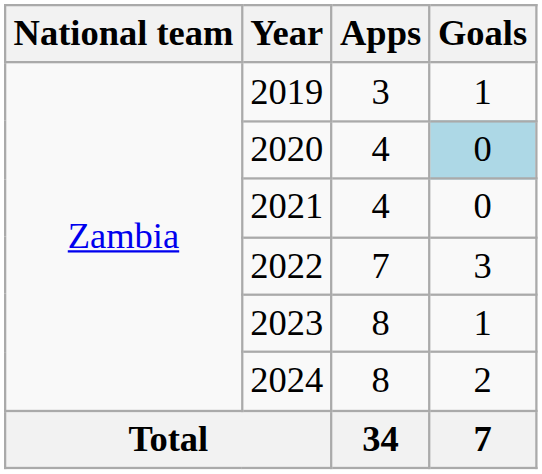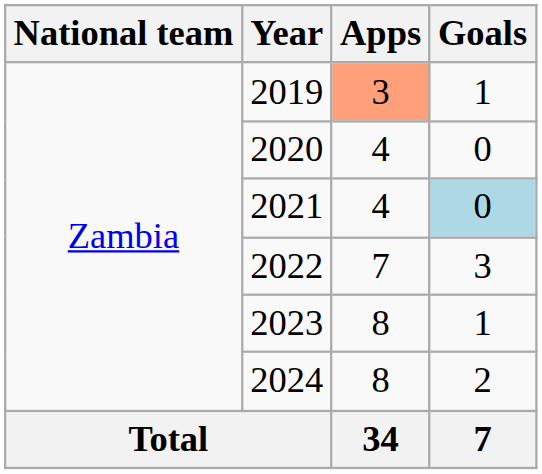(381, 91) no background -> (381, 91) lightsalmon background
(483, 149) lightblue background -> (483, 149) no background
(483, 206) no background -> (483, 206) lightblue background
